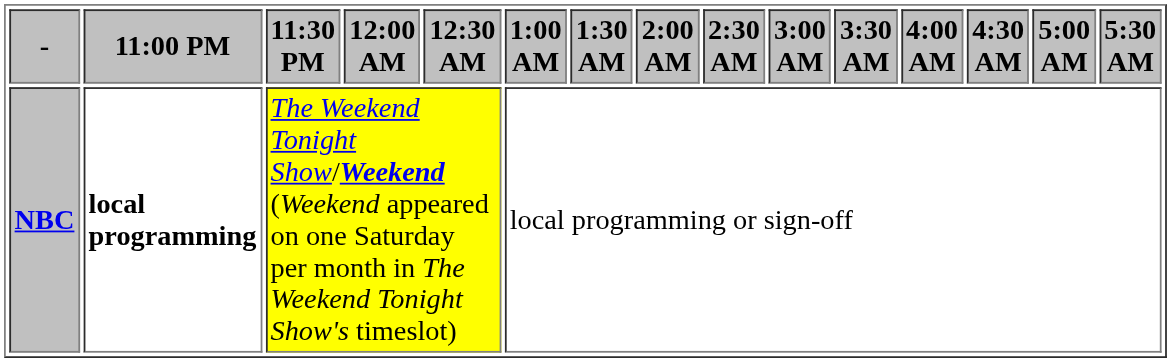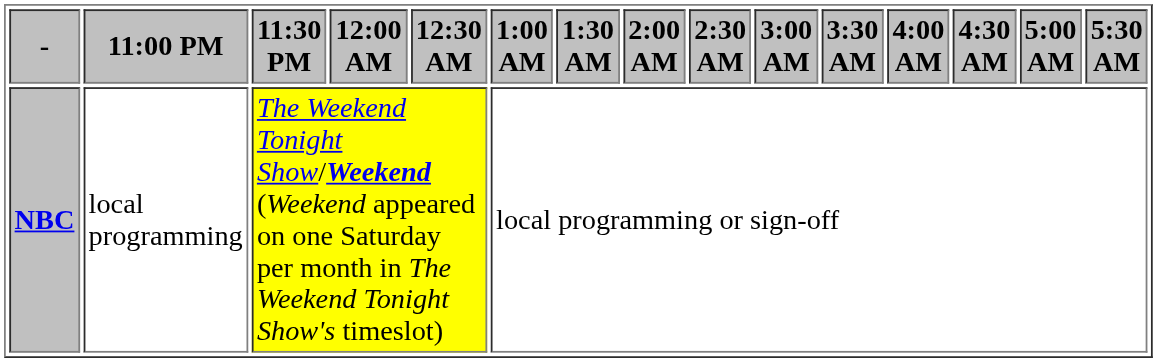(172, 219) bold -> (166, 219) normal
